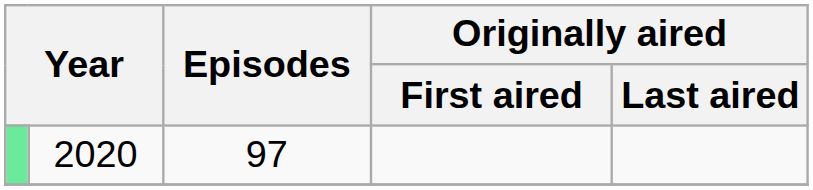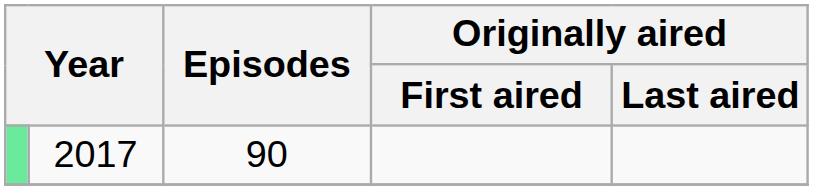(96, 154) 2020 -> (96, 154) 2017
(267, 154) 97 -> (267, 154) 90
